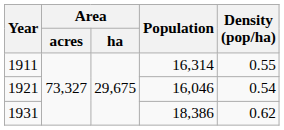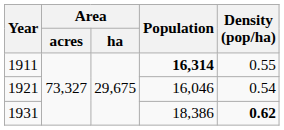(193, 64) normal -> (193, 64) bold
(263, 112) normal -> (263, 112) bold
